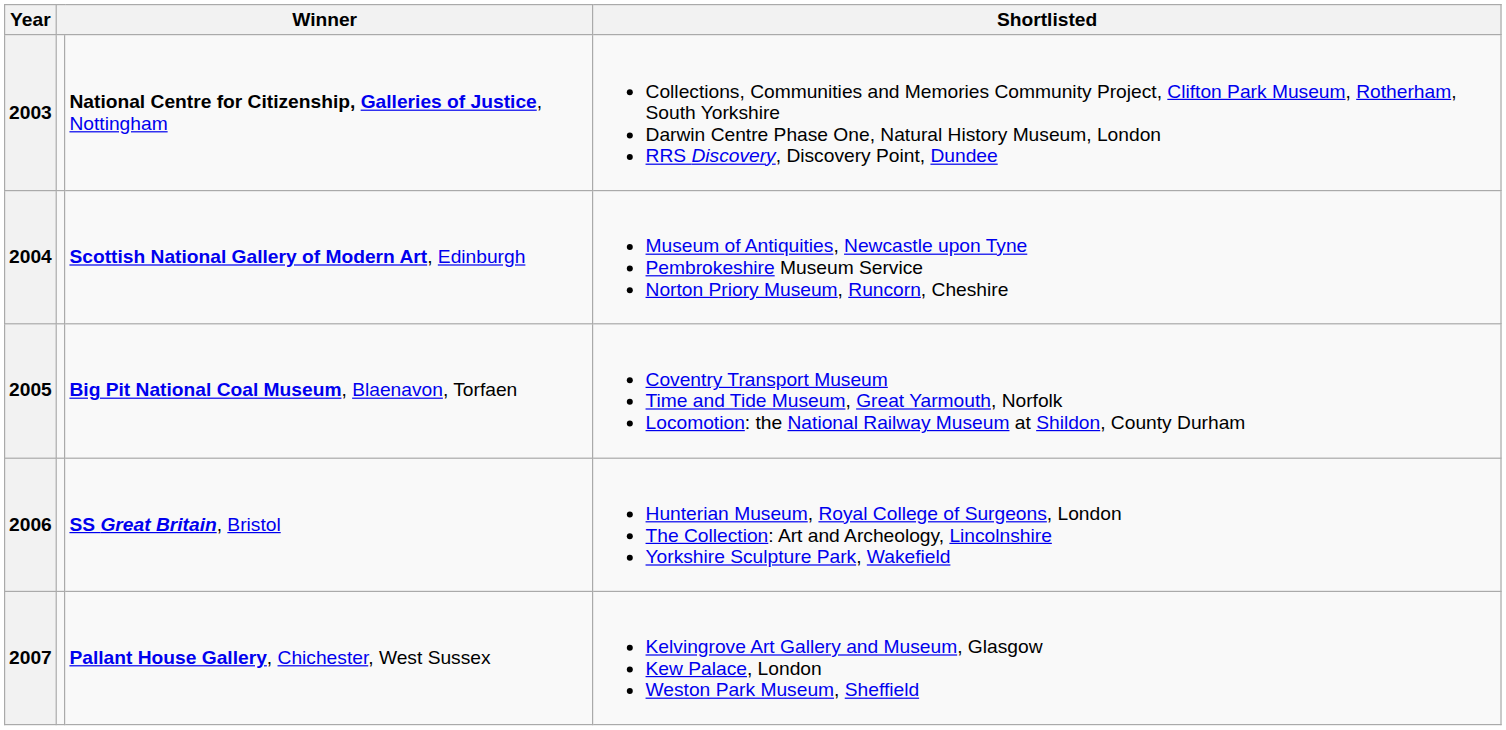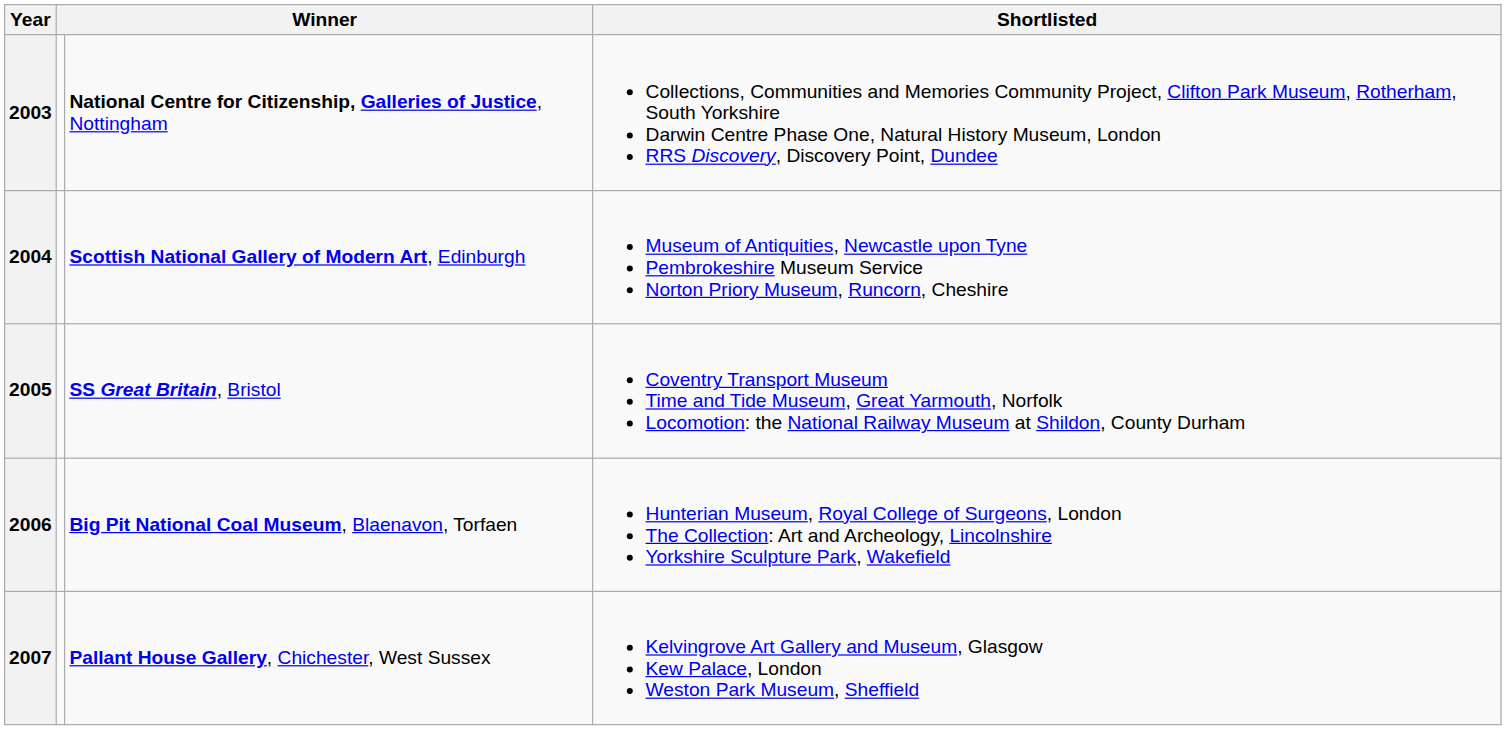(293, 390) Big Pit National Coal Museum, Blaenavon, Torfaen -> (175, 390) SS Great Britain, Bristol
(175, 524) SS Great Britain, Bristol -> (293, 524) Big Pit National Coal Museum, Blaenavon, Torfaen
